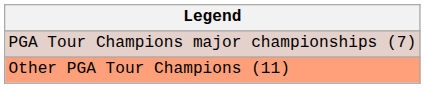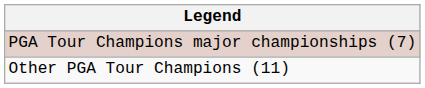(149, 70) lightsalmon background -> (149, 70) no background
